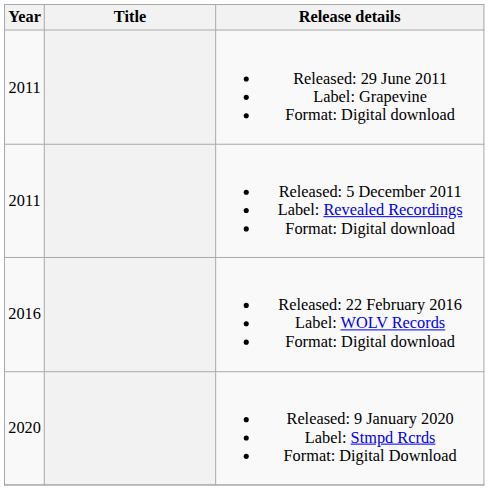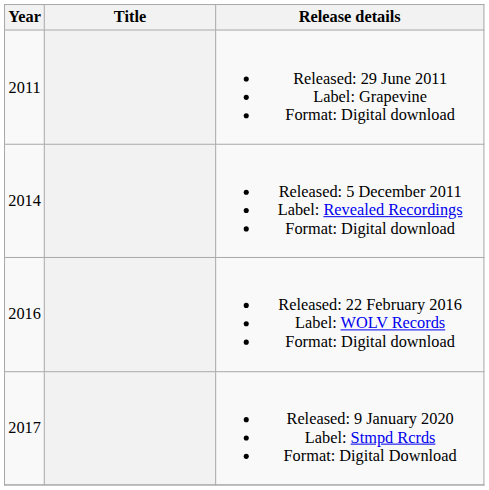(25, 200) 2011 -> (25, 200) 2014
(25, 427) 2020 -> (25, 427) 2017
